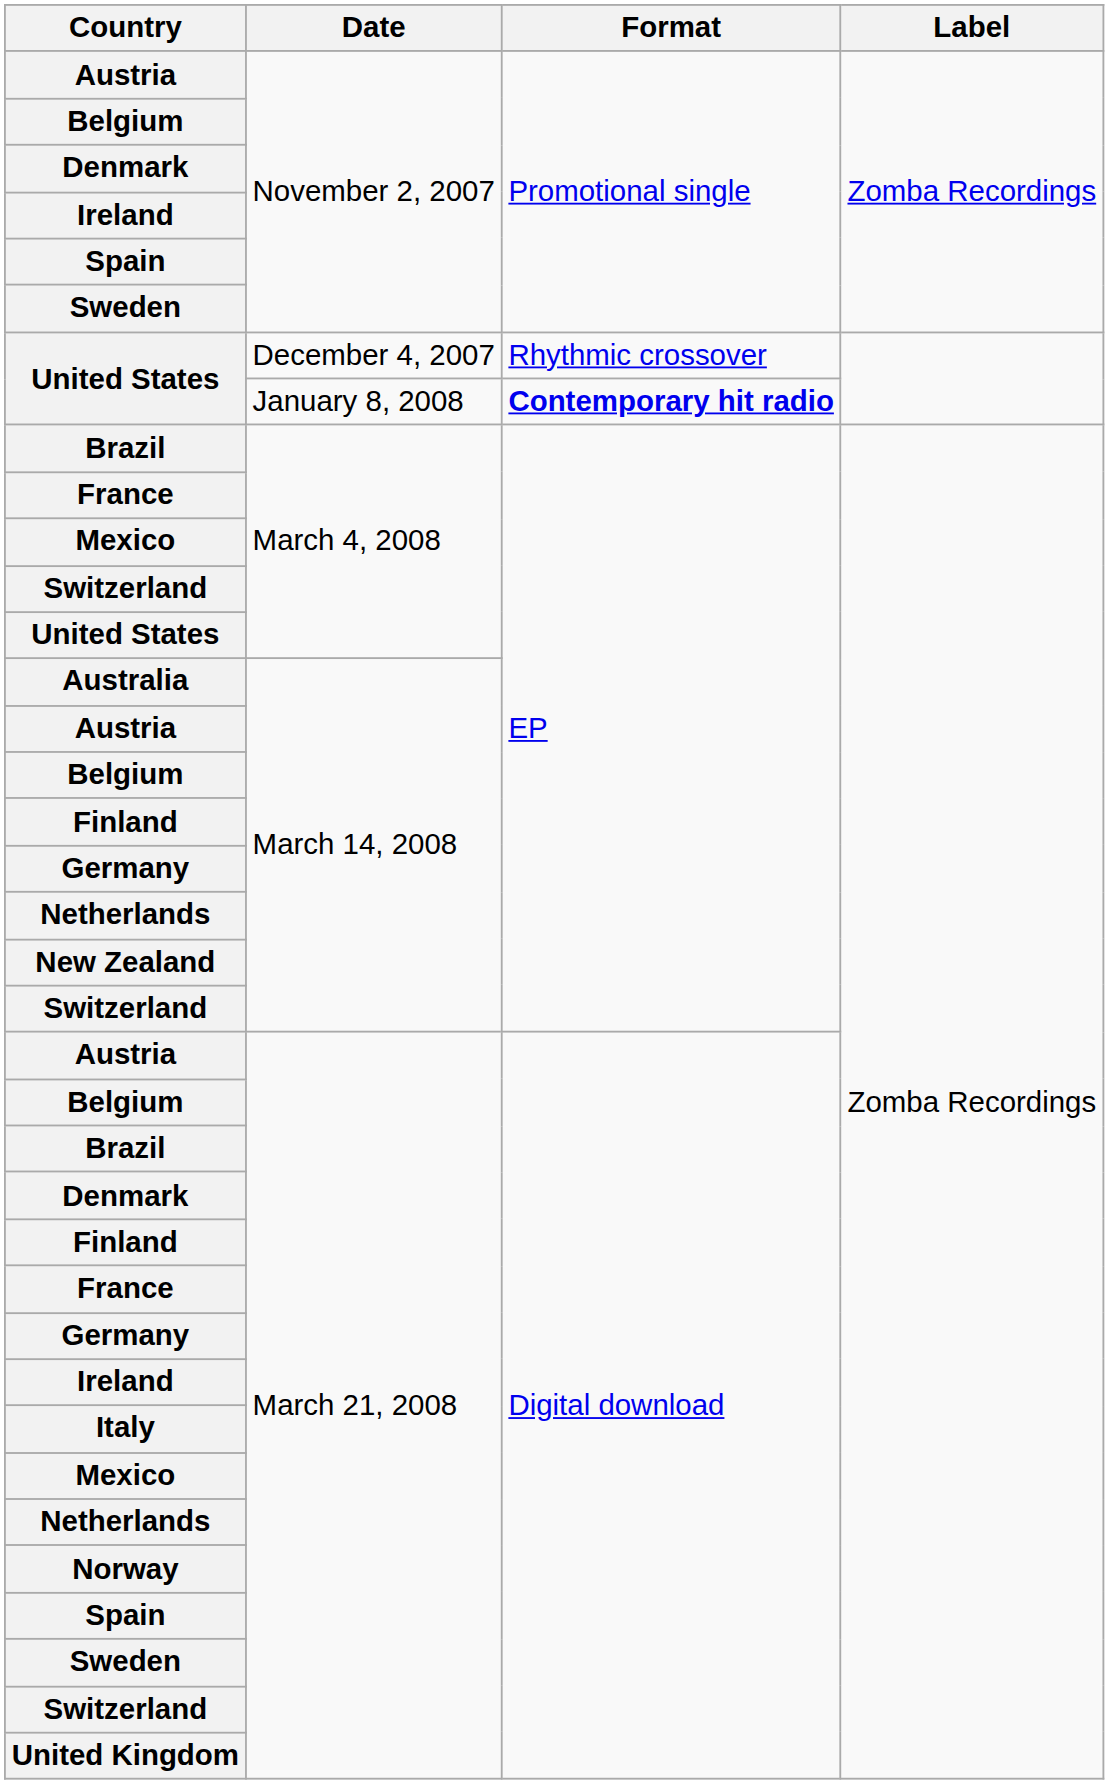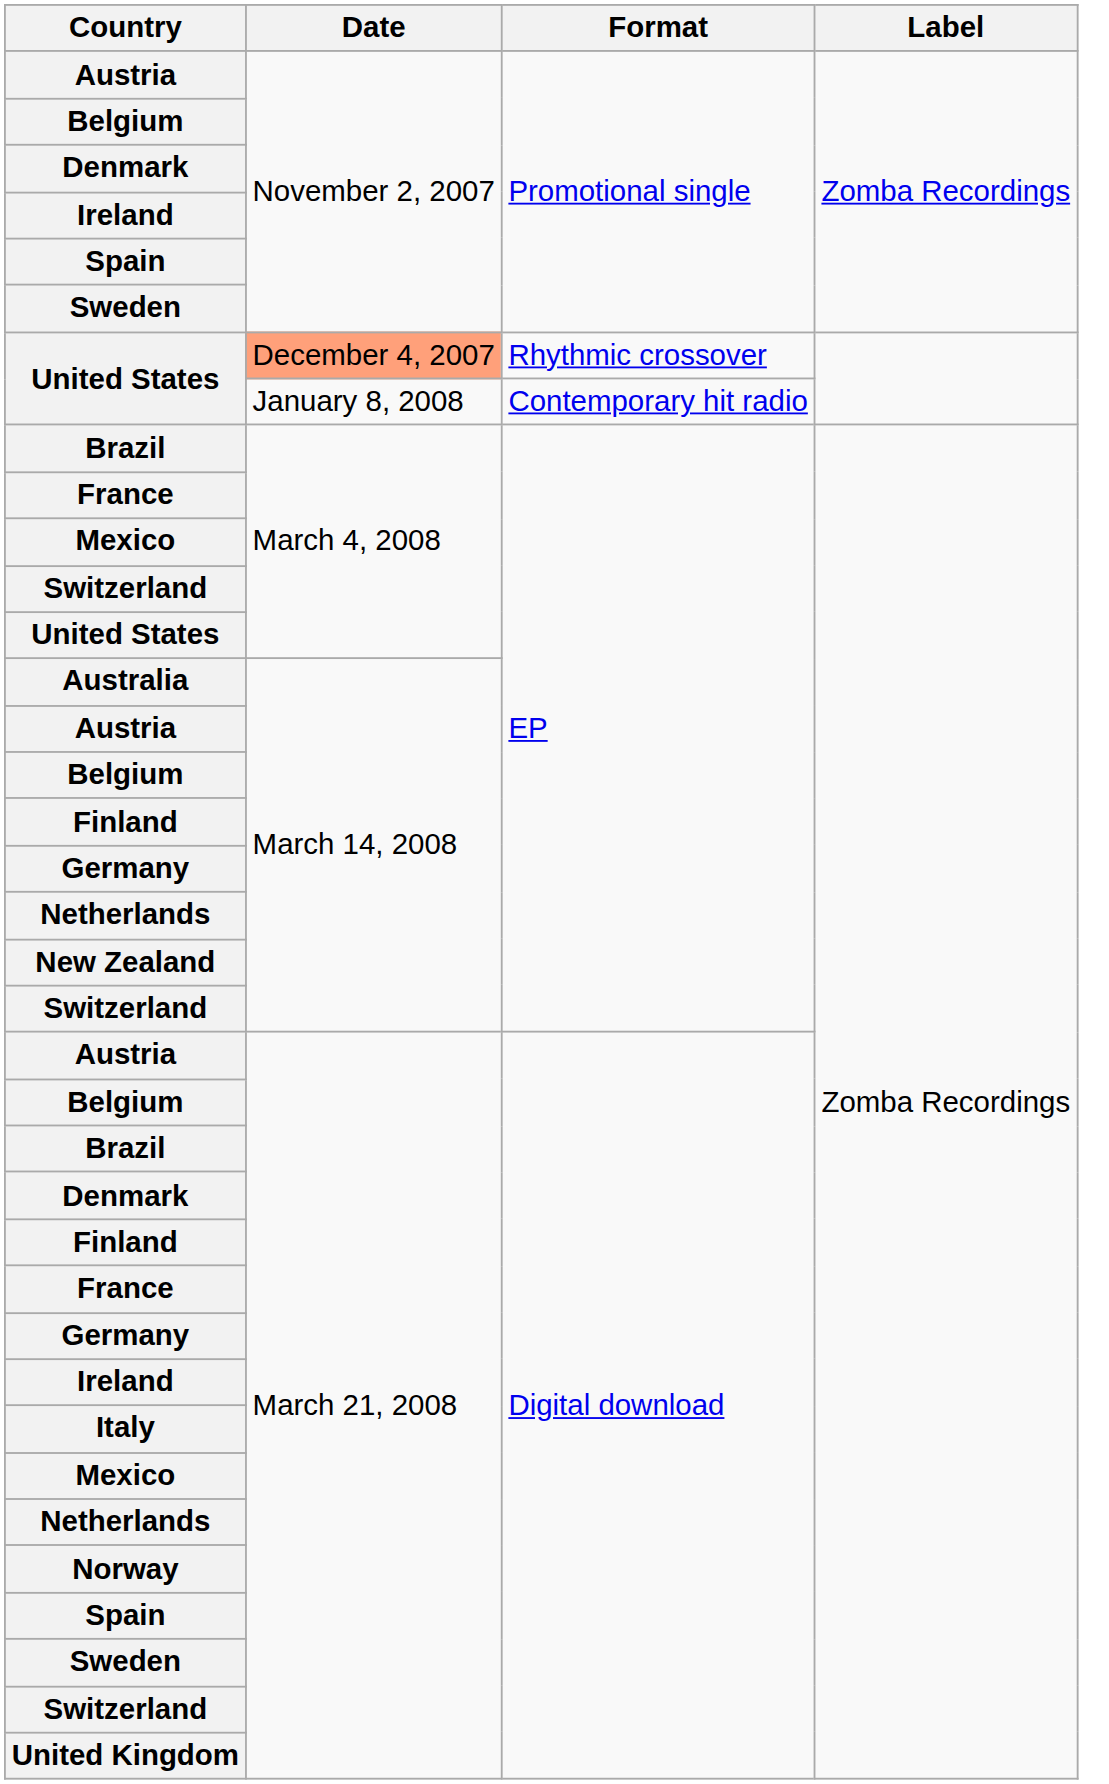(374, 354) no background -> (374, 354) lightsalmon background
(671, 401) bold -> (658, 401) normal
